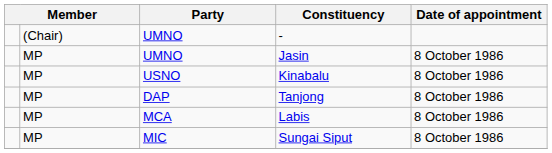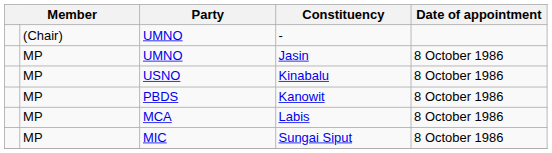+ row: (302, 96)
- row: (301, 96)
